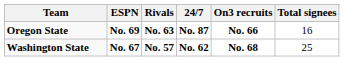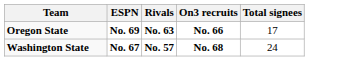- column: (194, 13)
(307, 30) 16 -> (272, 30) 17
(307, 47) 25 -> (272, 47) 24
